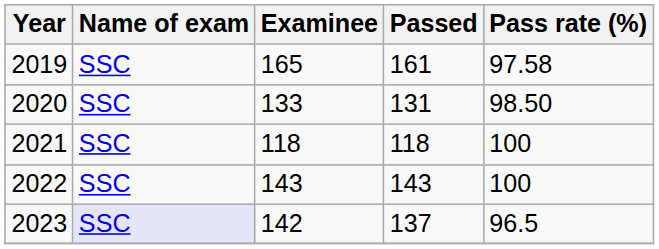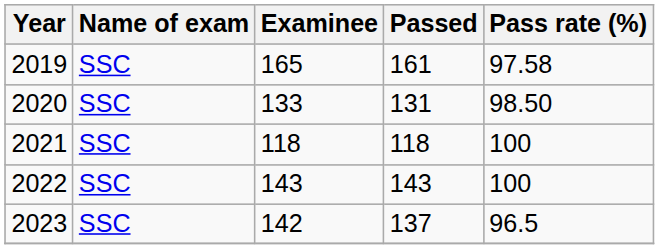(105, 223) lavender background -> (105, 223) no background
